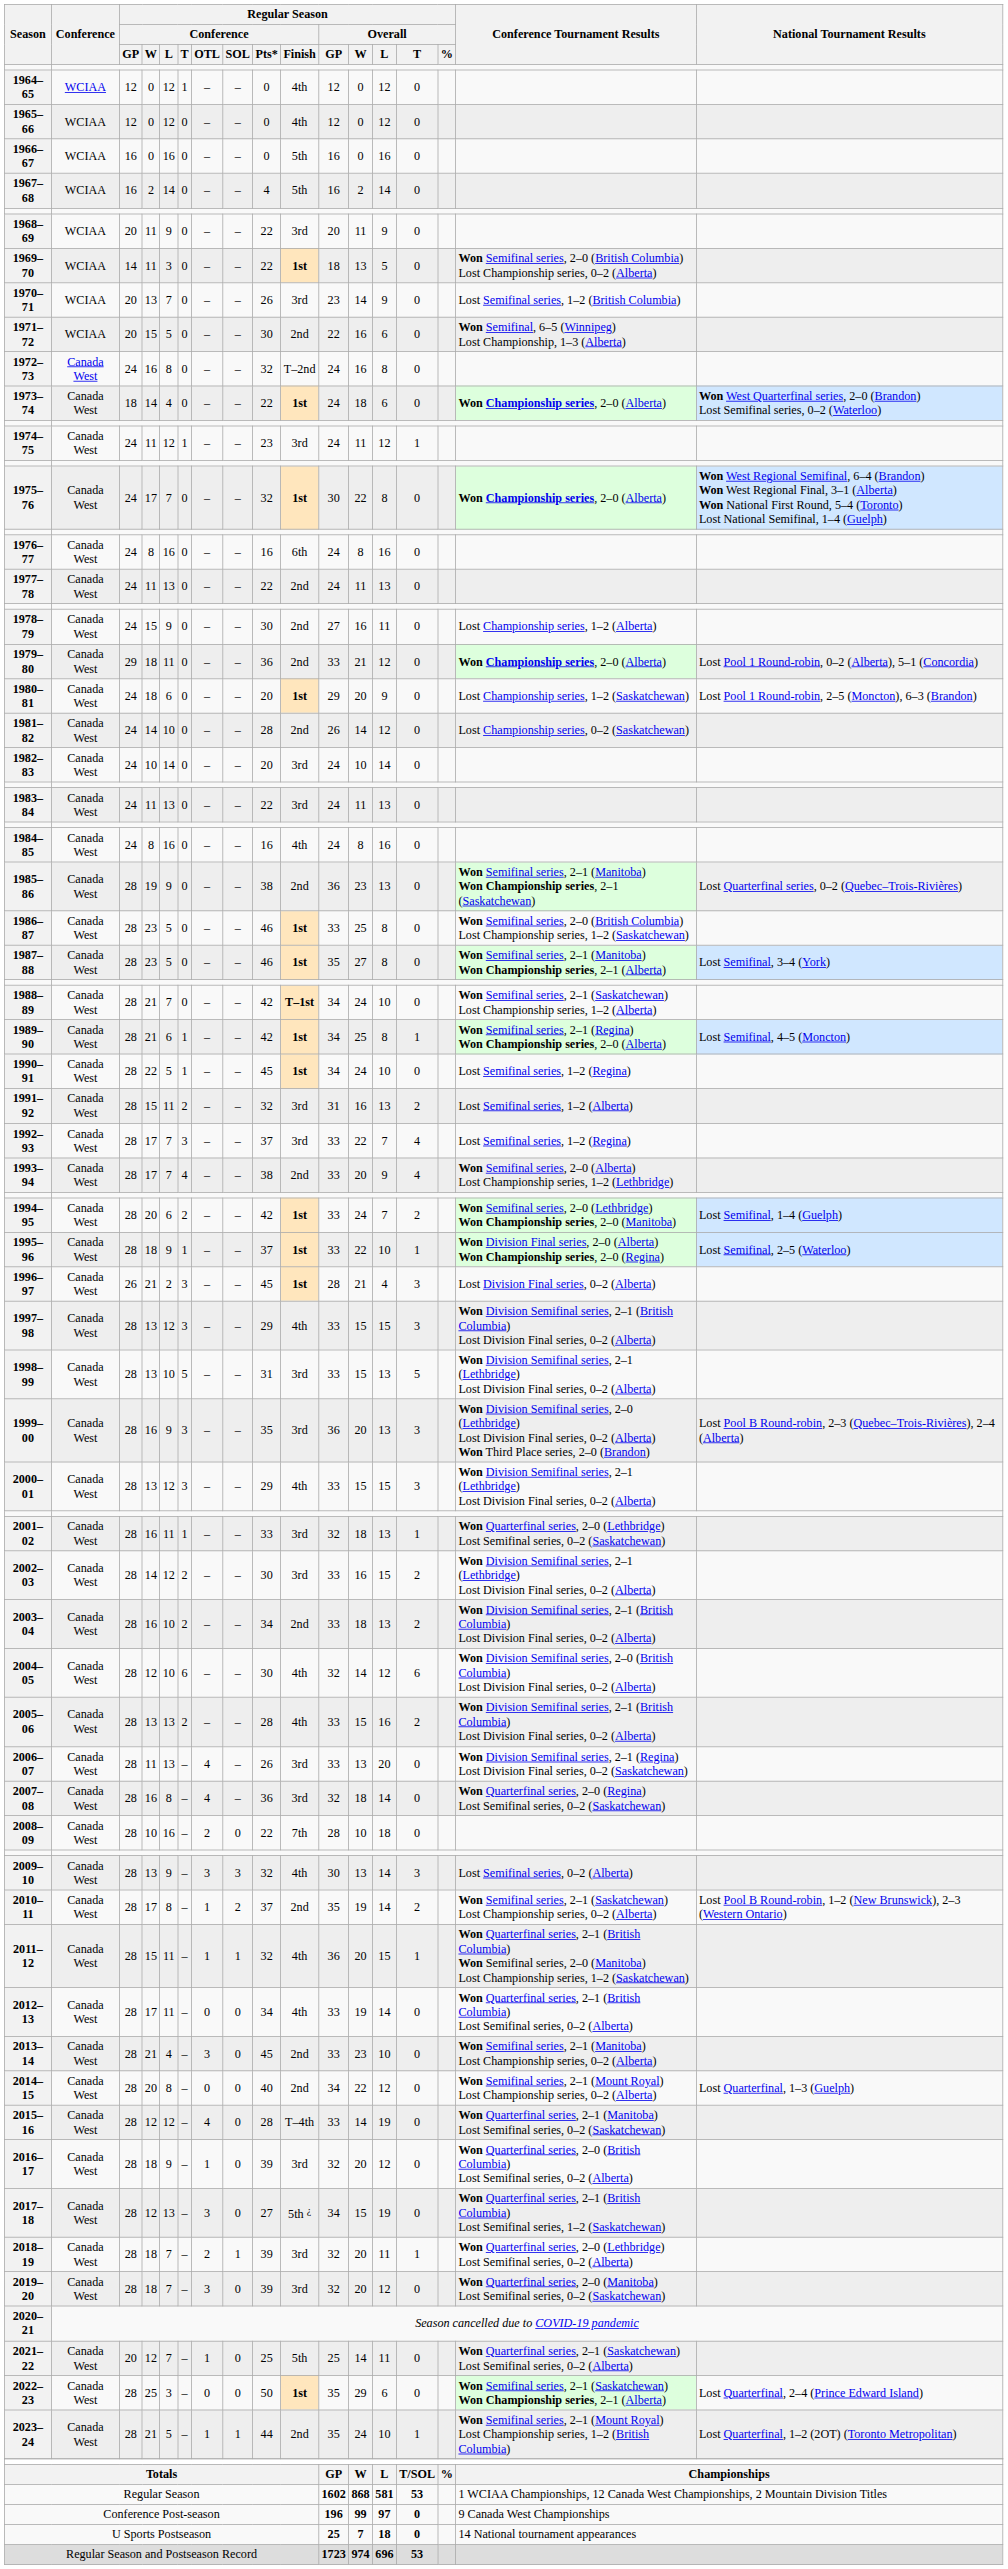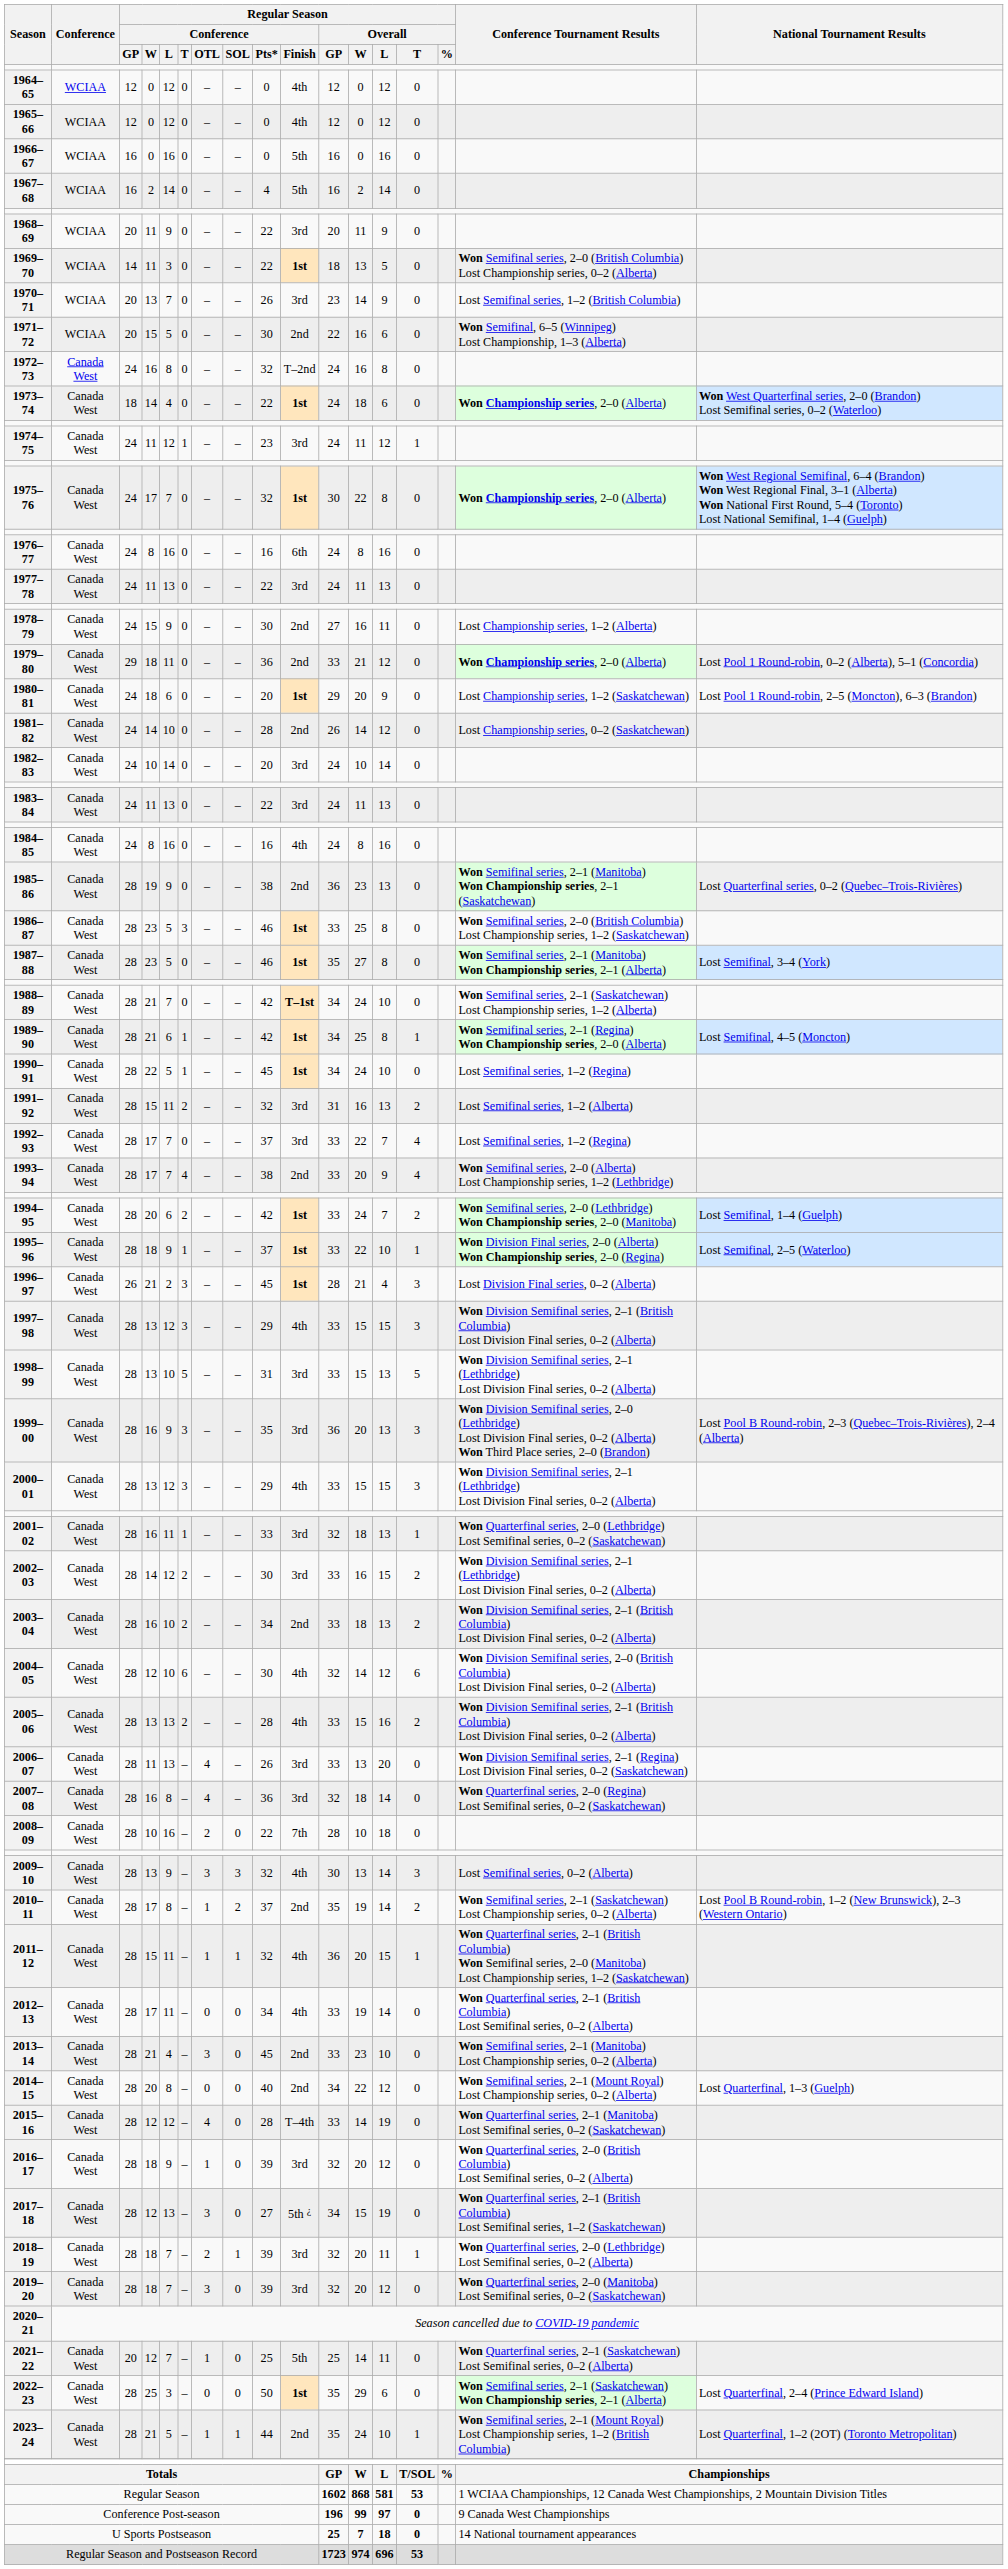(185, 87) 1 -> (185, 87) 0
(300, 586) 2nd -> (300, 586) 3rd
(185, 928) 0 -> (185, 928) 3
(185, 1140) 3 -> (185, 1140) 0
